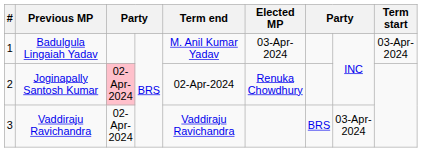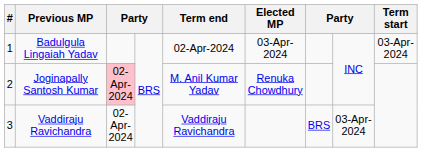(204, 48) M. Anil Kumar Yadav -> (204, 48) 02-Apr-2024
(204, 84) 02-Apr-2024 -> (204, 84) M. Anil Kumar Yadav
